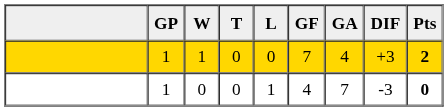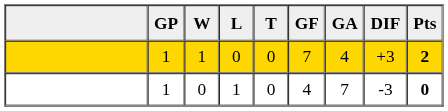columns swapped: (236, 22) <-> (271, 22)
